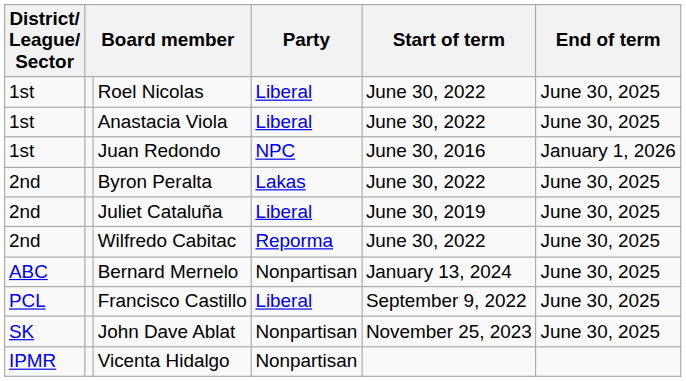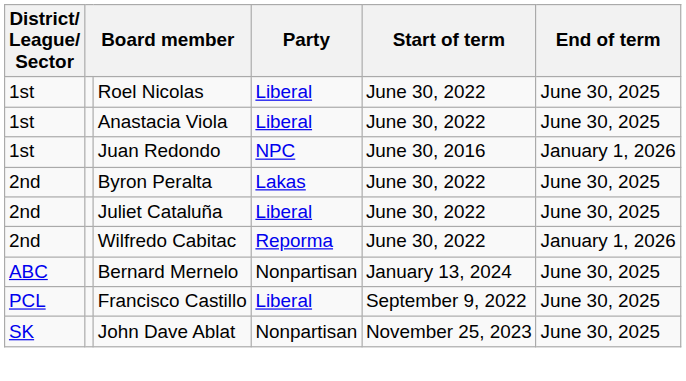(426, 211) June 30, 2019 -> (426, 211) June 30, 2022
(600, 241) June 30, 2025 -> (608, 241) January 1, 2026
- row: (164, 361)
